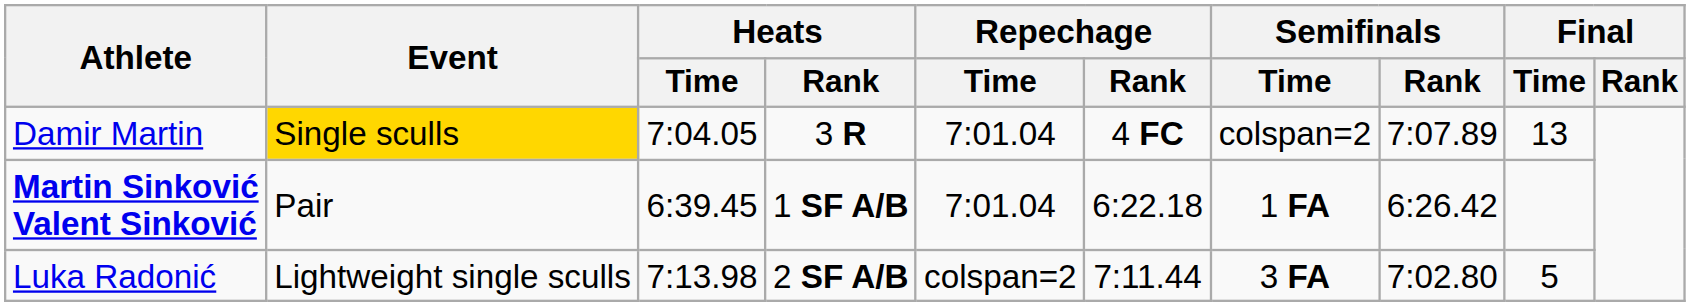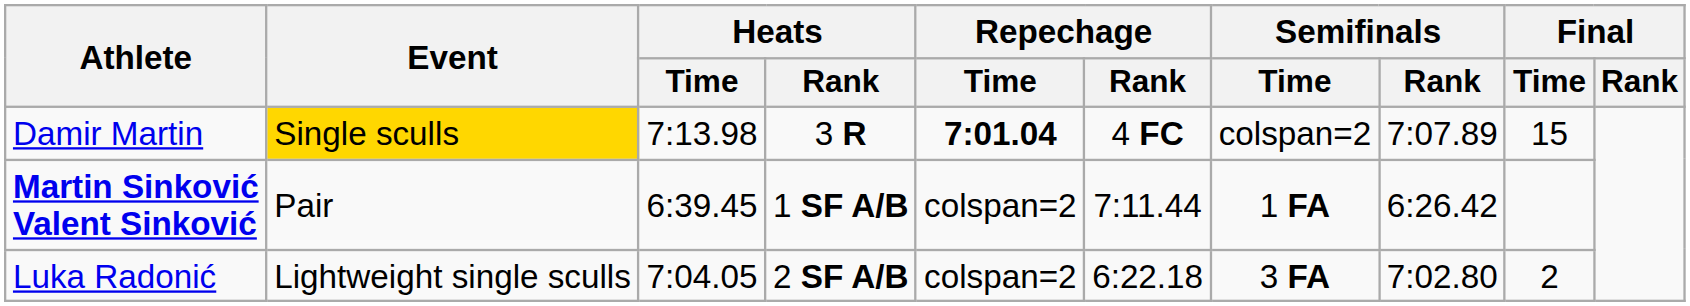(702, 134) 7:04.05 -> (702, 134) 7:13.98
(1000, 134) normal -> (1000, 134) bold
(1549, 134) 13 -> (1549, 134) 15
(1000, 205) 7:01.04 -> (1000, 205) colspan=2
(1148, 205) 6:22.18 -> (1148, 205) 7:11.44
(702, 276) 7:13.98 -> (702, 276) 7:04.05
(1148, 276) 7:11.44 -> (1148, 276) 6:22.18
(1549, 276) 5 -> (1549, 276) 2
